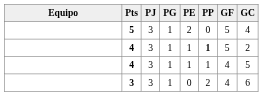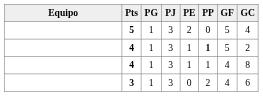columns swapped: (151, 13) <-> (170, 13)
(248, 65) 5 -> (248, 65) 8
